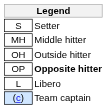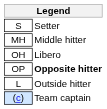(63, 54) Outside hitter -> (48, 54) Libero
(48, 84) Libero -> (63, 84) Outside hitter
